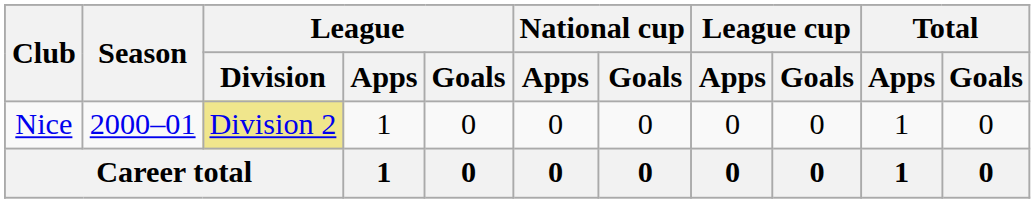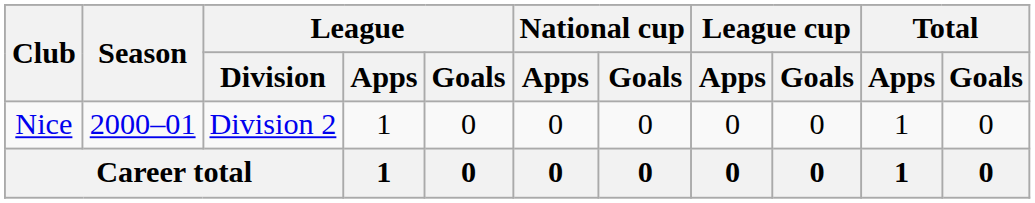(273, 124) khaki background -> (273, 124) no background
